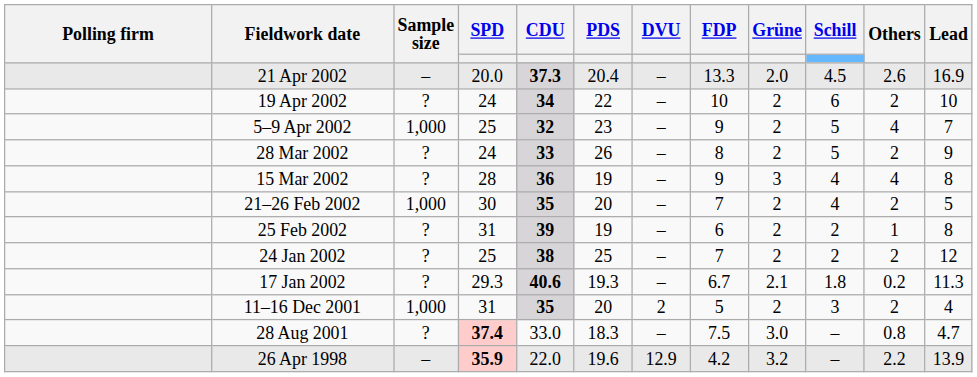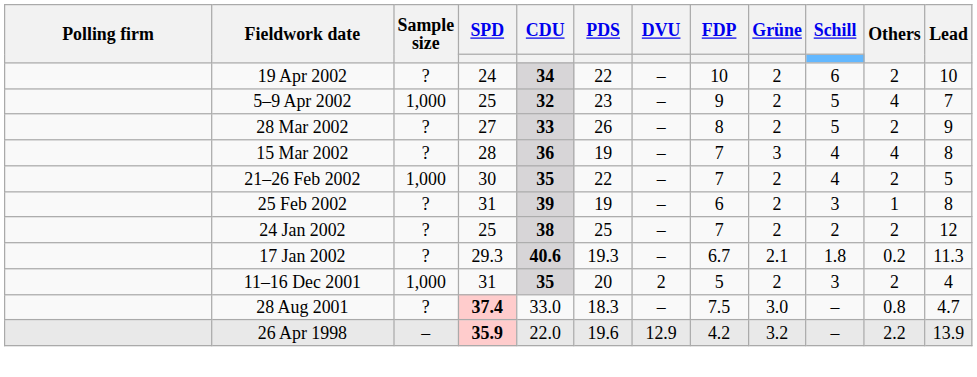- row: (302, 76)
(487, 153) 24 -> (487, 127) 27
(719, 179) 9 -> (719, 153) 7
(603, 204) 20 -> (603, 179) 22
(835, 230) 2 -> (835, 204) 3
